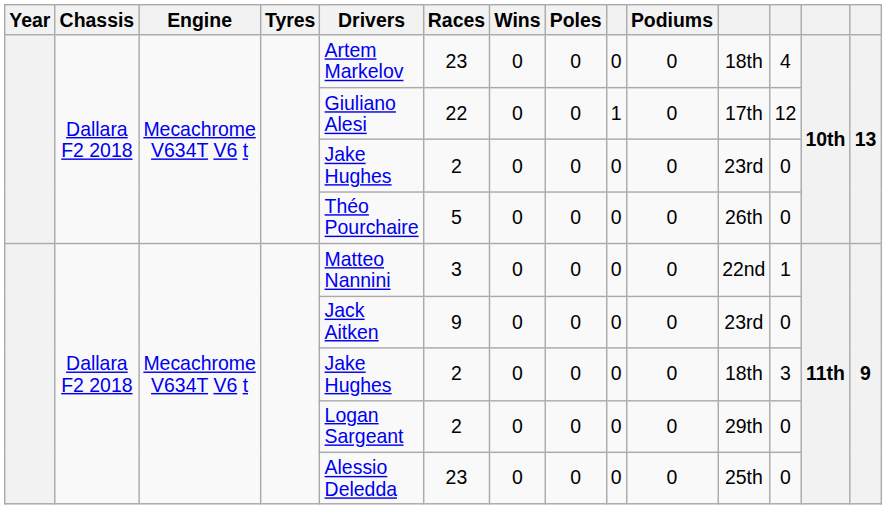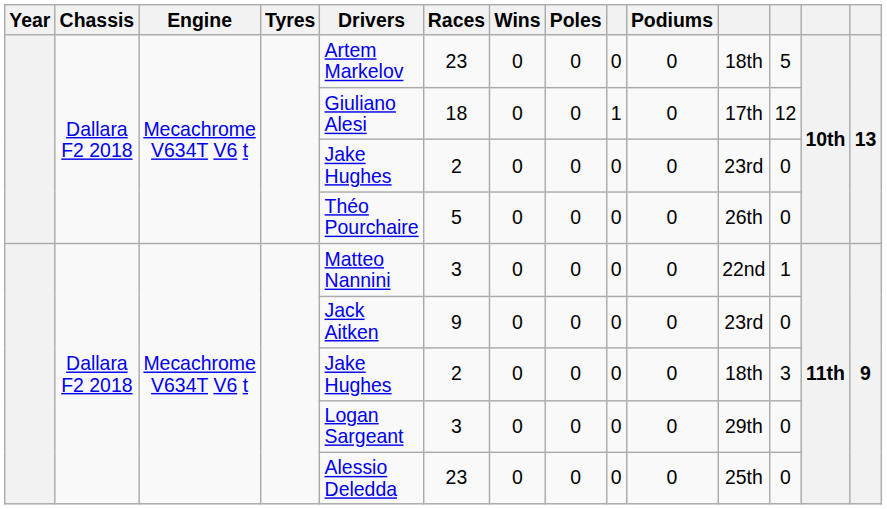(785, 61) 4 -> (785, 61) 5
(456, 113) 22 -> (456, 113) 18
(456, 426) 2 -> (456, 426) 3
